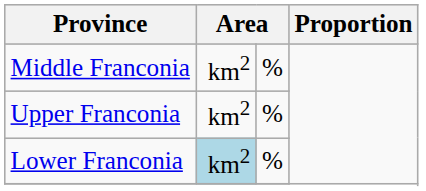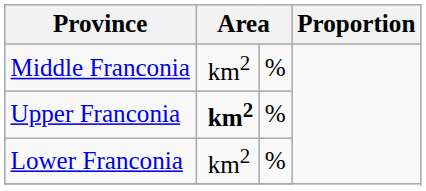(226, 114) normal -> (227, 114) bold
(226, 160) lightblue background -> (226, 160) no background
